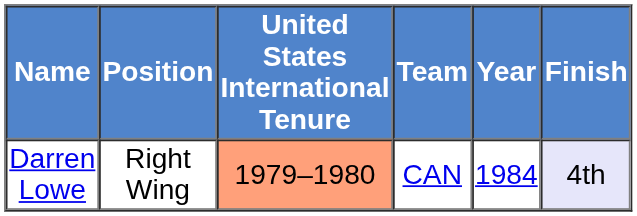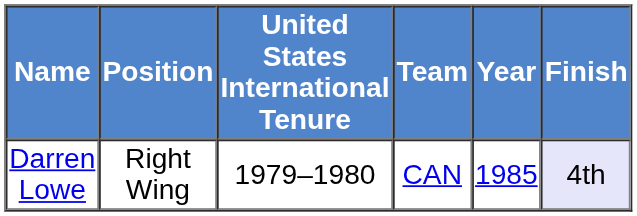(305, 174) lightsalmon background -> (305, 174) no background
(506, 174) 1984 -> (506, 174) 1985
